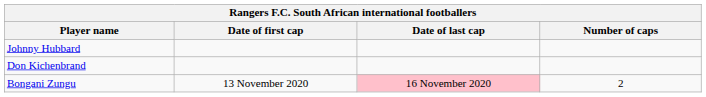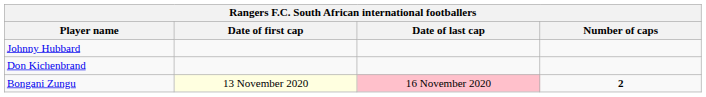(266, 83) no background -> (266, 83) lightyellow background
(621, 83) normal -> (621, 83) bold
